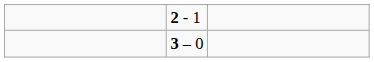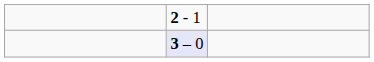(187, 43) no background -> (187, 43) lavender background
